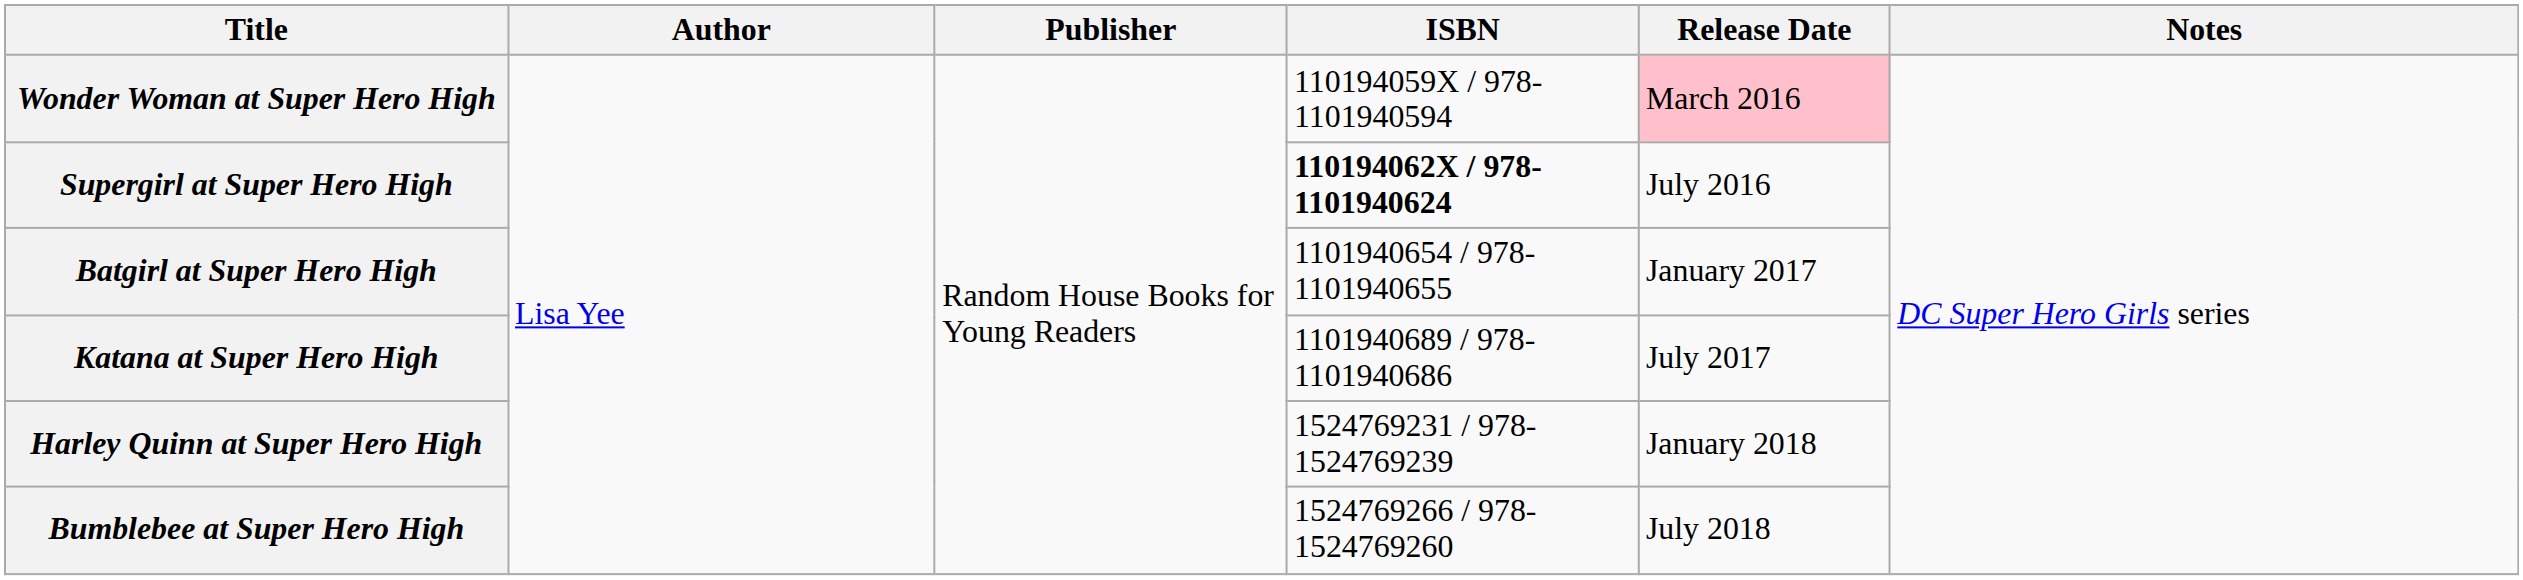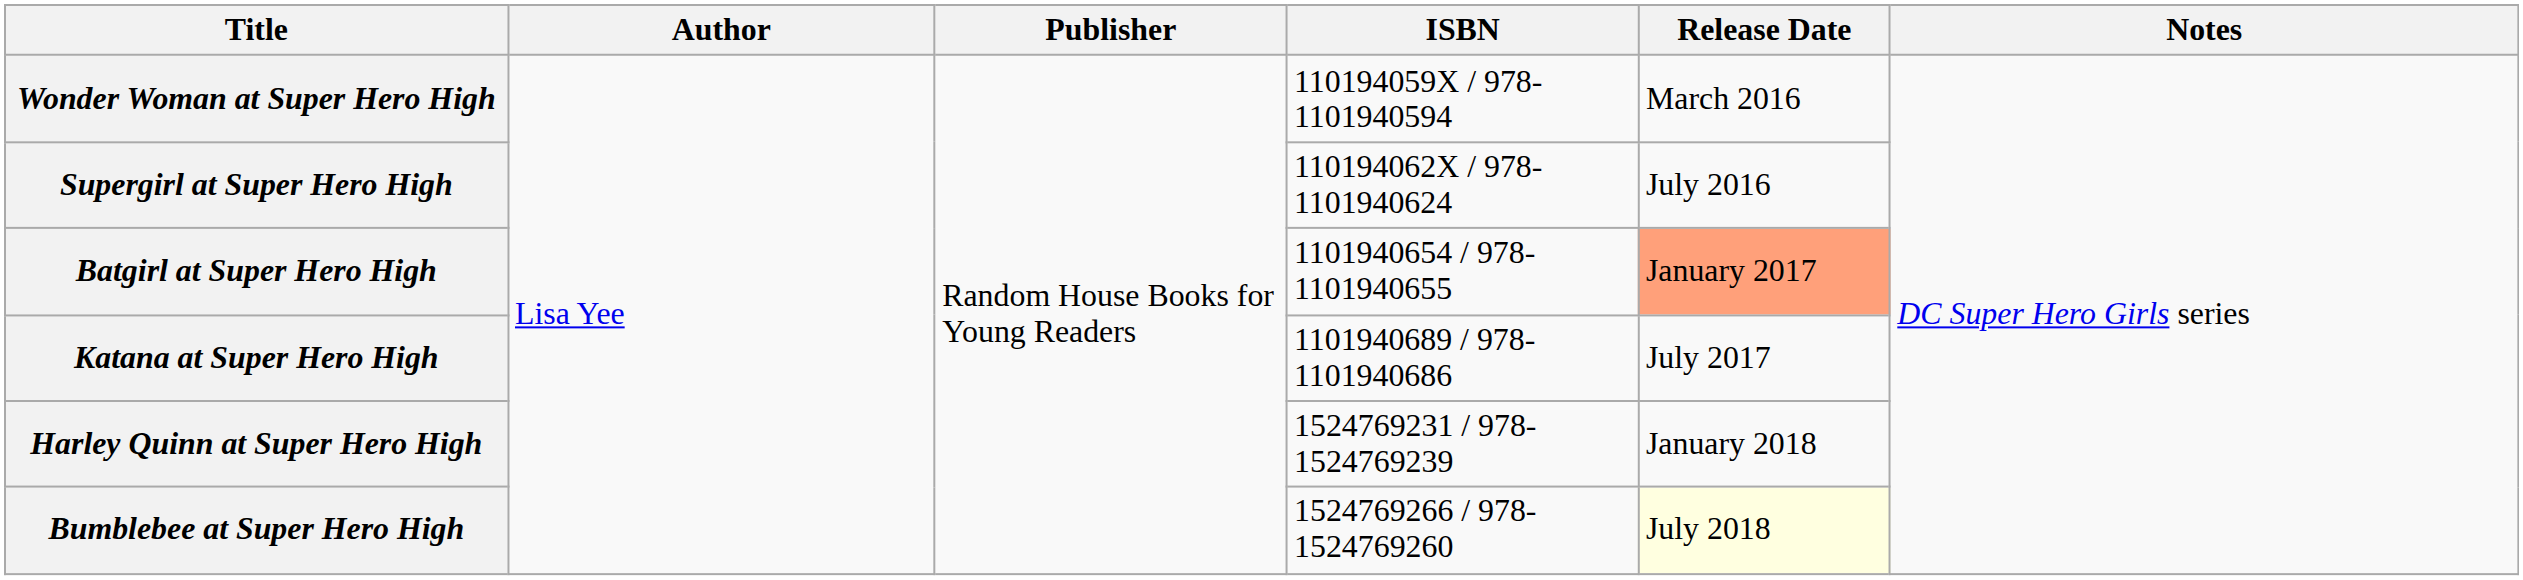(1723, 98) pink background -> (1723, 98) no background
(1418, 184) bold -> (1418, 184) normal
(1731, 270) no background -> (1731, 270) lightsalmon background
(1708, 529) no background -> (1708, 529) lightyellow background
